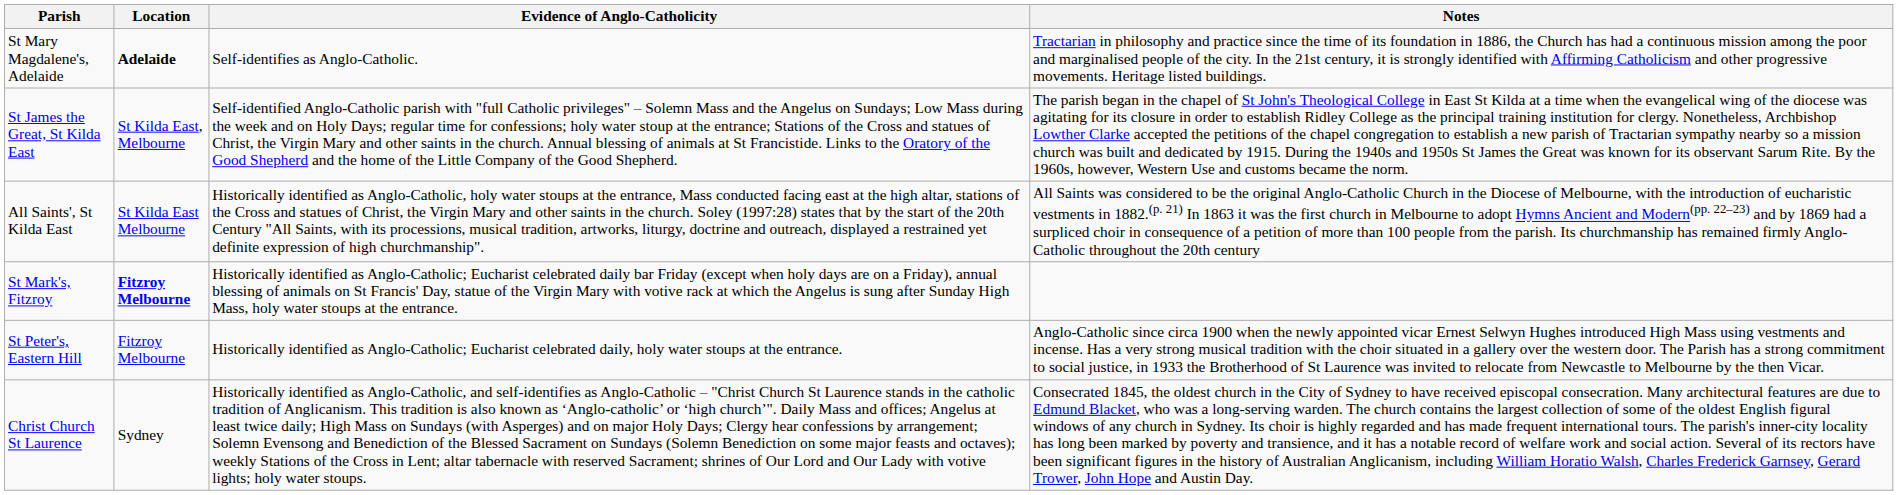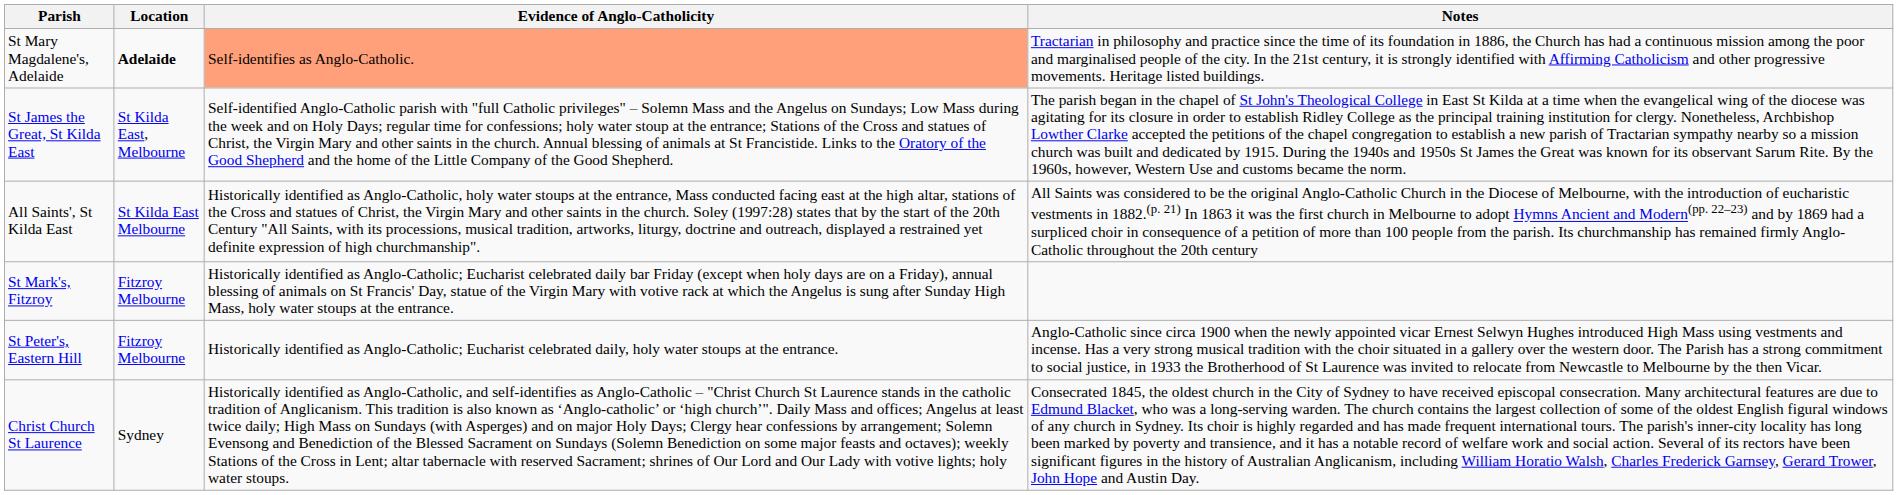(315, 58) no background -> (311, 58) lightsalmon background
(154, 291) bold -> (151, 291) normal
